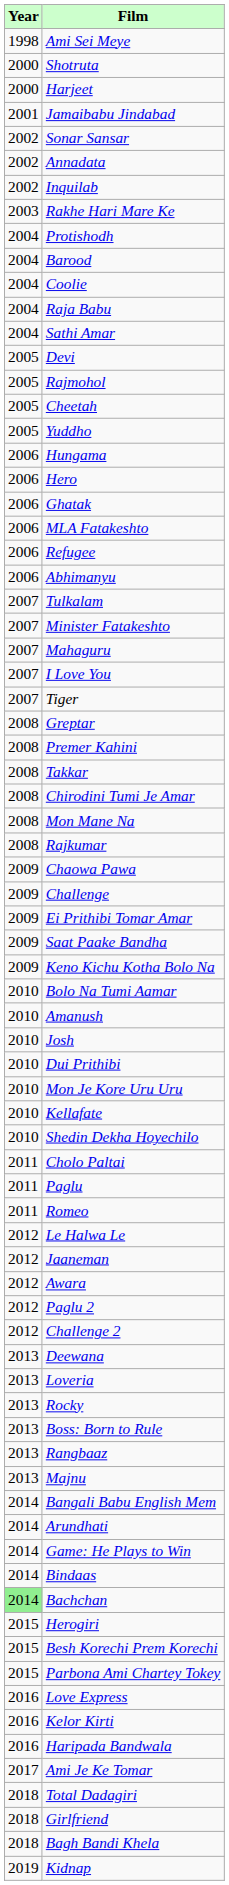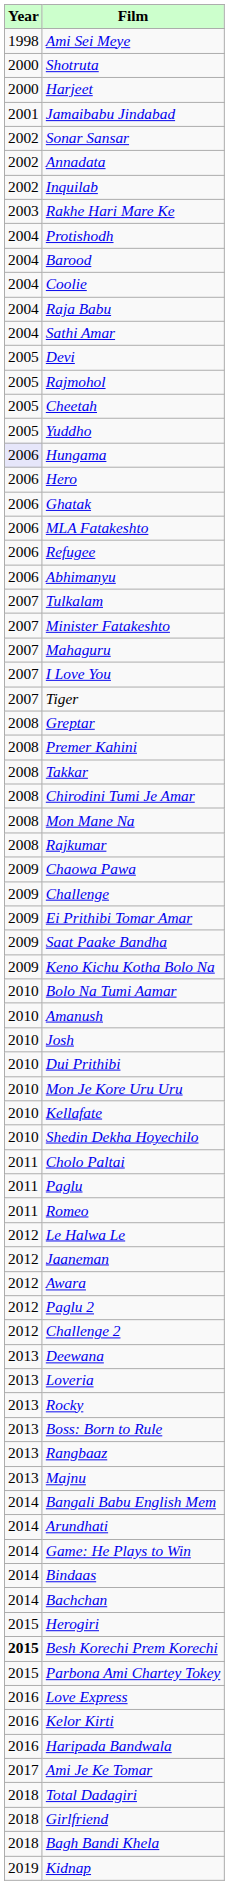(23, 455) no background -> (23, 455) lavender background
(23, 1600) lightgreen background -> (23, 1600) no background
(23, 1648) normal -> (23, 1648) bold
